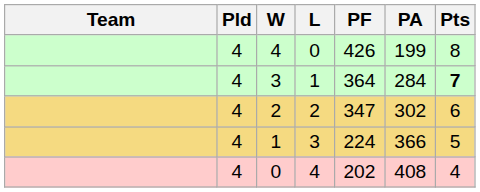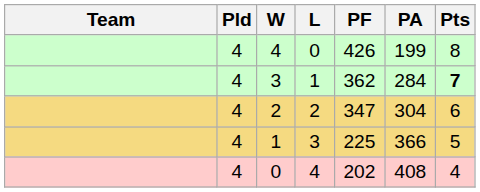(359, 80) 364 -> (359, 80) 362
(410, 111) 302 -> (410, 111) 304
(359, 141) 224 -> (359, 141) 225
